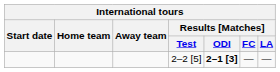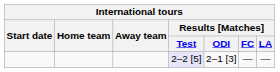(186, 59) no background -> (186, 59) lavender background
(222, 59) bold -> (221, 59) normal
